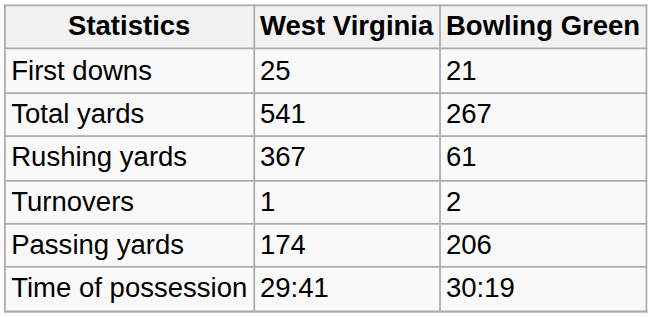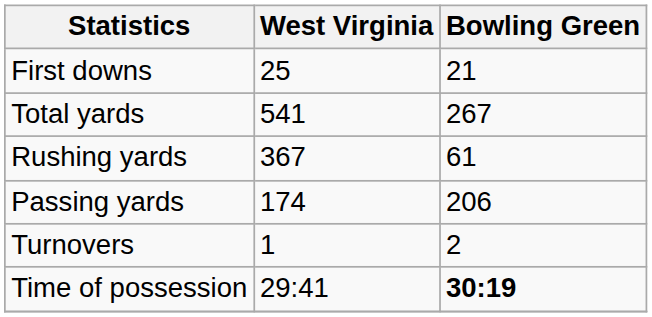rows swapped: (98, 245) <-> (73, 201)
(480, 288) normal -> (481, 288) bold
